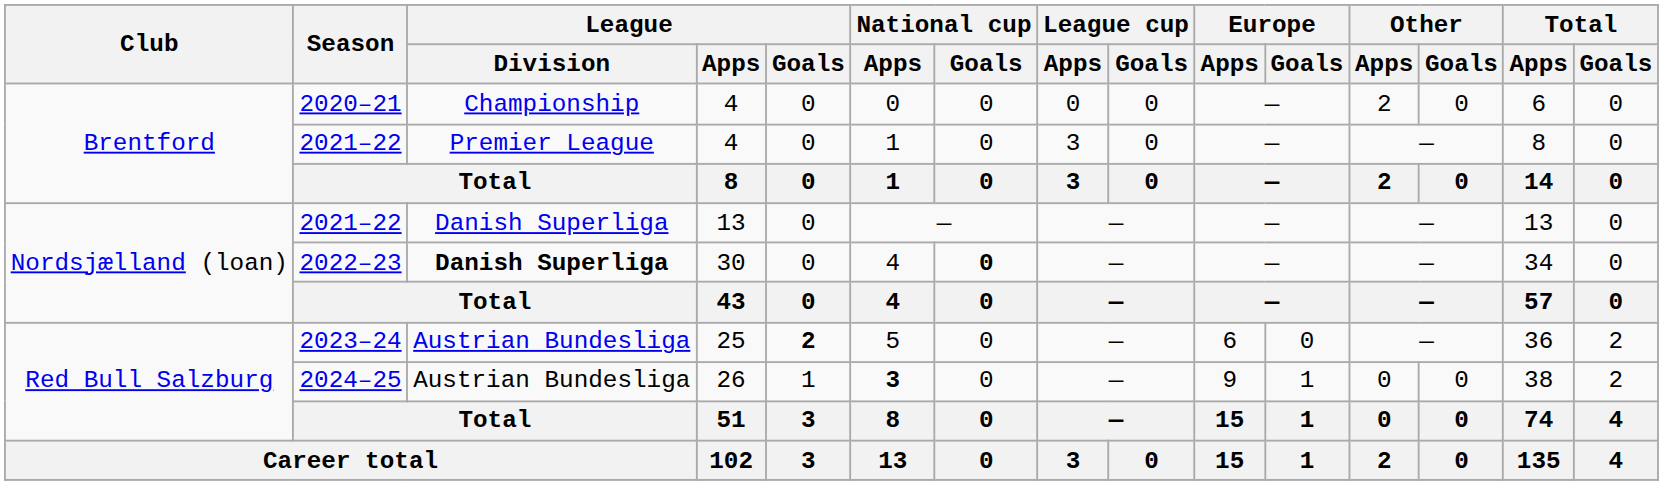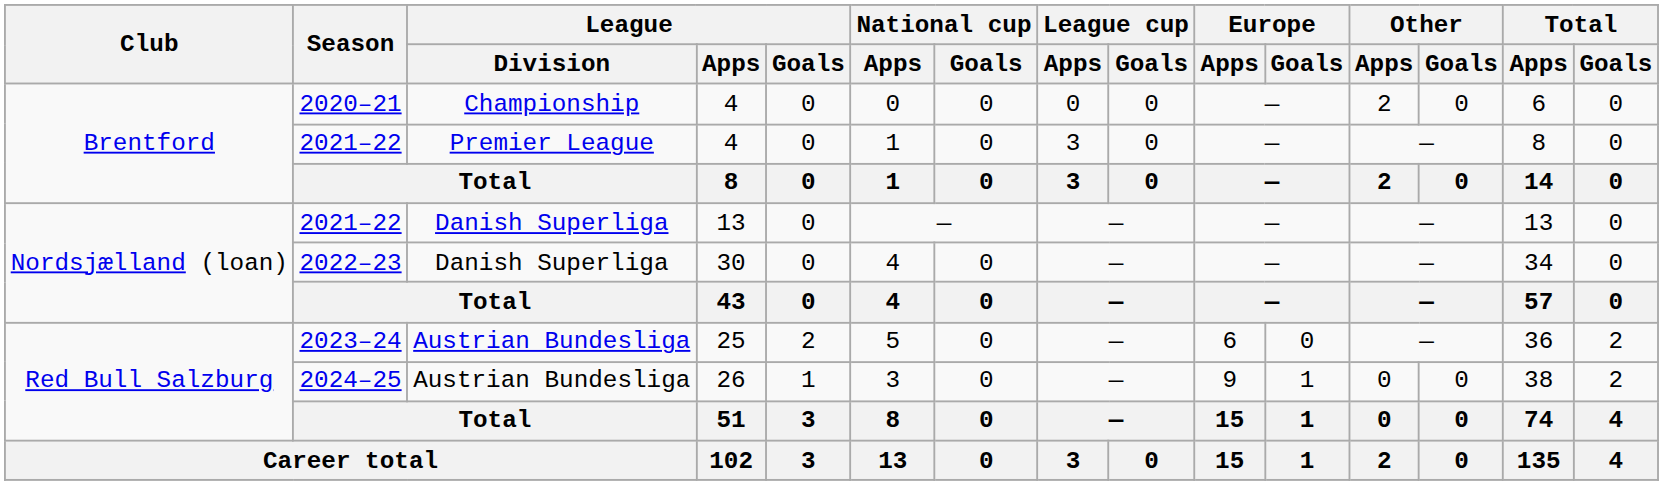(552, 262) bold -> (552, 262) normal
(986, 262) bold -> (986, 262) normal
(808, 342) bold -> (808, 342) normal
(893, 381) bold -> (893, 381) normal
